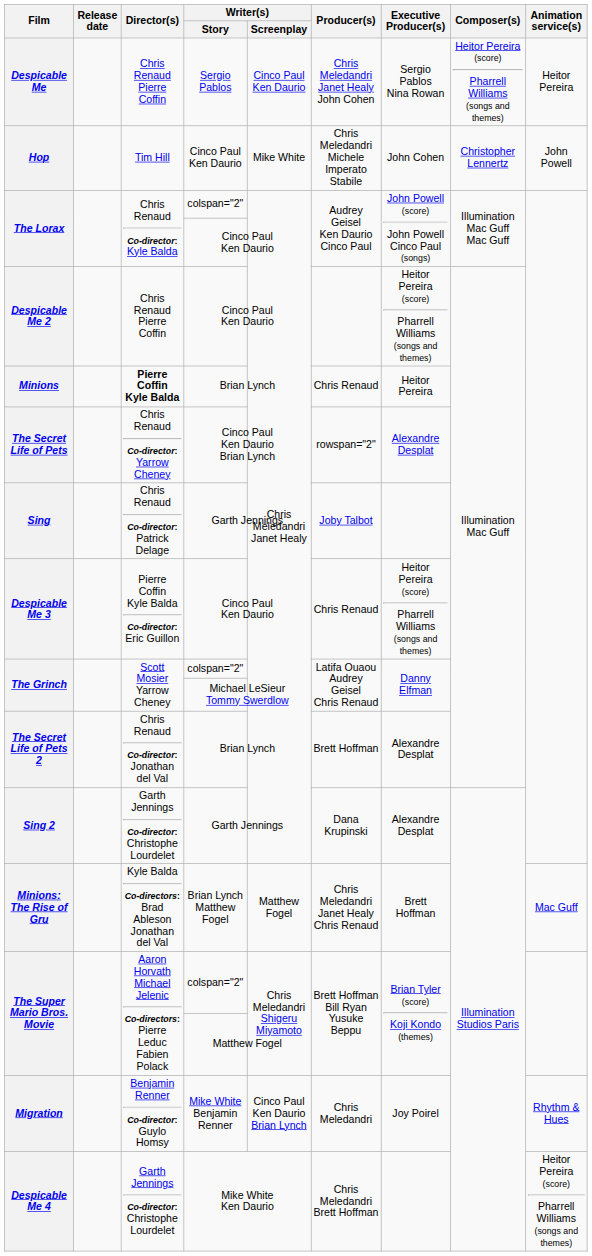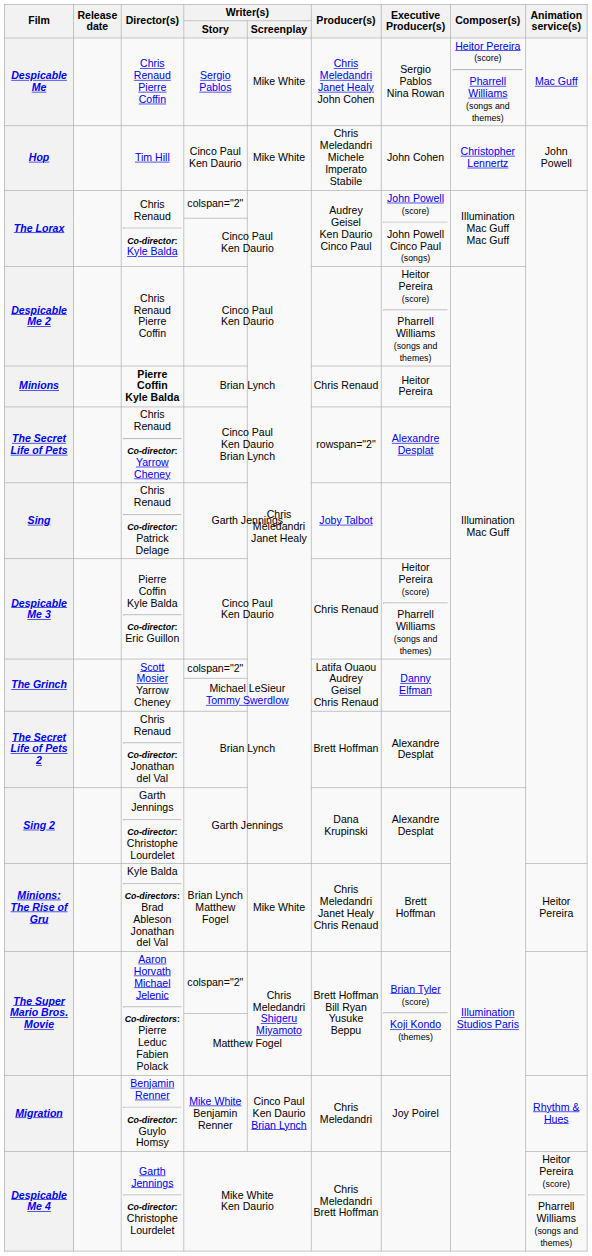(279, 82) Cinco Paul Ken Daurio -> (279, 82) Mike White
(556, 82) Heitor Pereira -> (556, 82) Mac Guff
(279, 907) Matthew Fogel -> (279, 907) Mike White
(556, 907) Mac Guff -> (556, 907) Heitor Pereira
